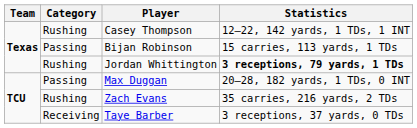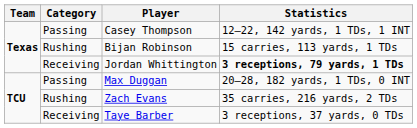(65, 30) Rushing -> (65, 30) Passing
(65, 47) Passing -> (65, 47) Rushing
(65, 64) Rushing -> (71, 64) Receiving
